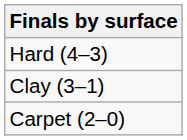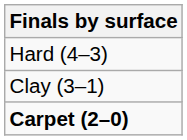(67, 119) normal -> (69, 119) bold
